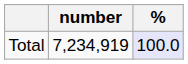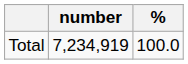(158, 45) lavender background -> (158, 45) no background
